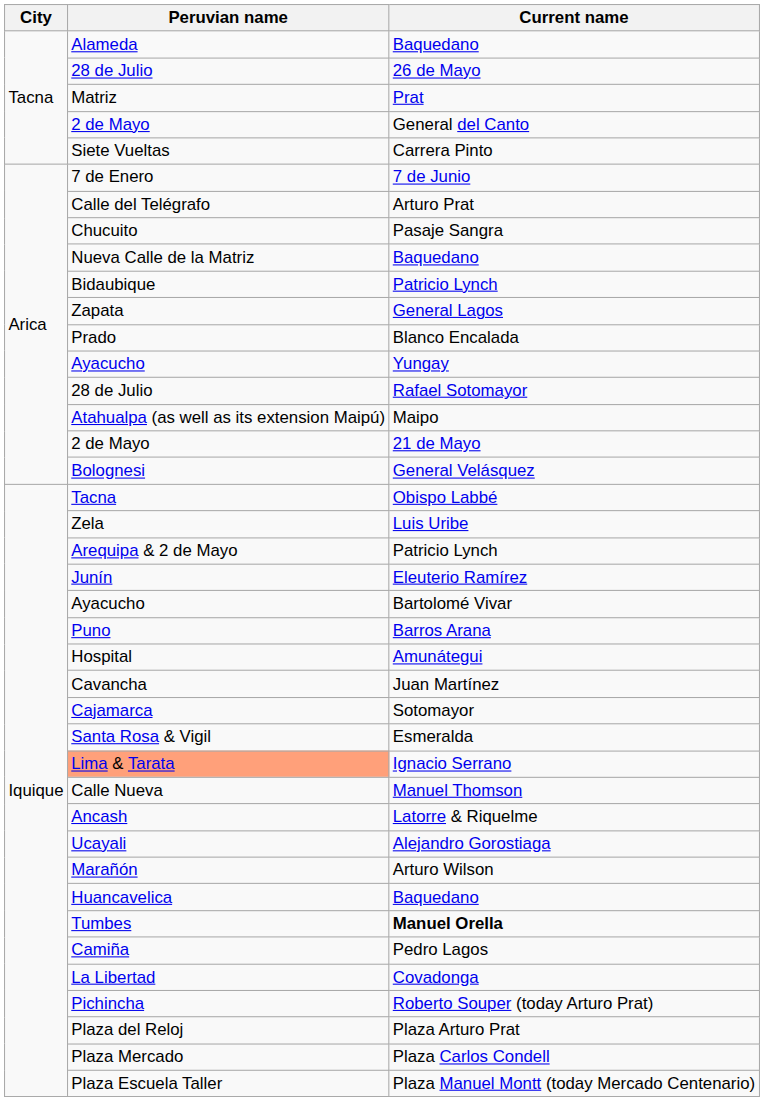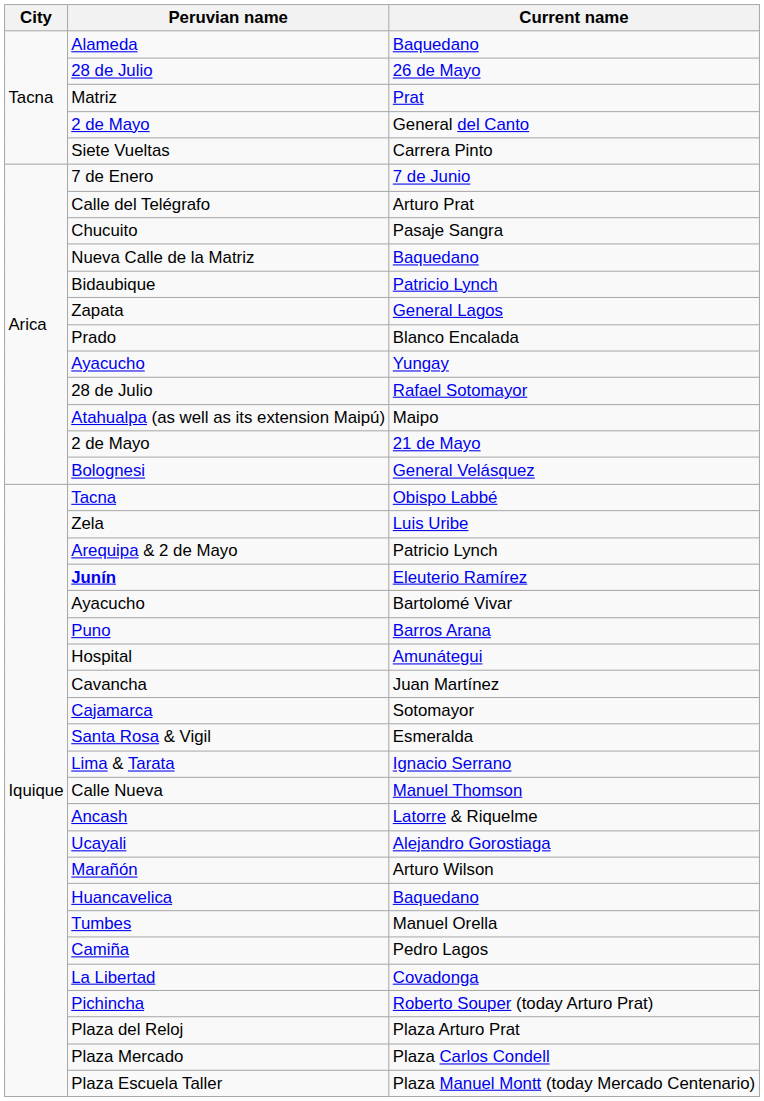(92, 577) normal -> (94, 577) bold
(123, 763) lightsalmon background -> (123, 763) no background
(448, 923) bold -> (445, 923) normal
